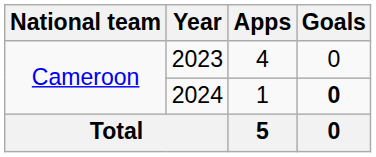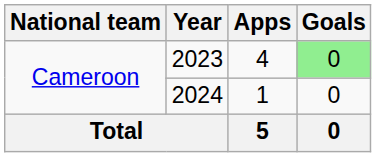(334, 59) no background -> (334, 59) lightgreen background
(334, 95) bold -> (334, 95) normal
